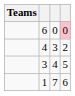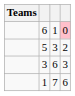(55, 30) 0 -> (55, 30) 1
(44, 47) 4 -> (44, 47) 5
(55, 64) 4 -> (55, 64) 6
(65, 64) 5 -> (65, 64) 3
